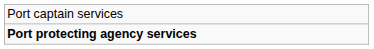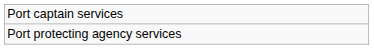(102, 34) bold -> (94, 34) normal
